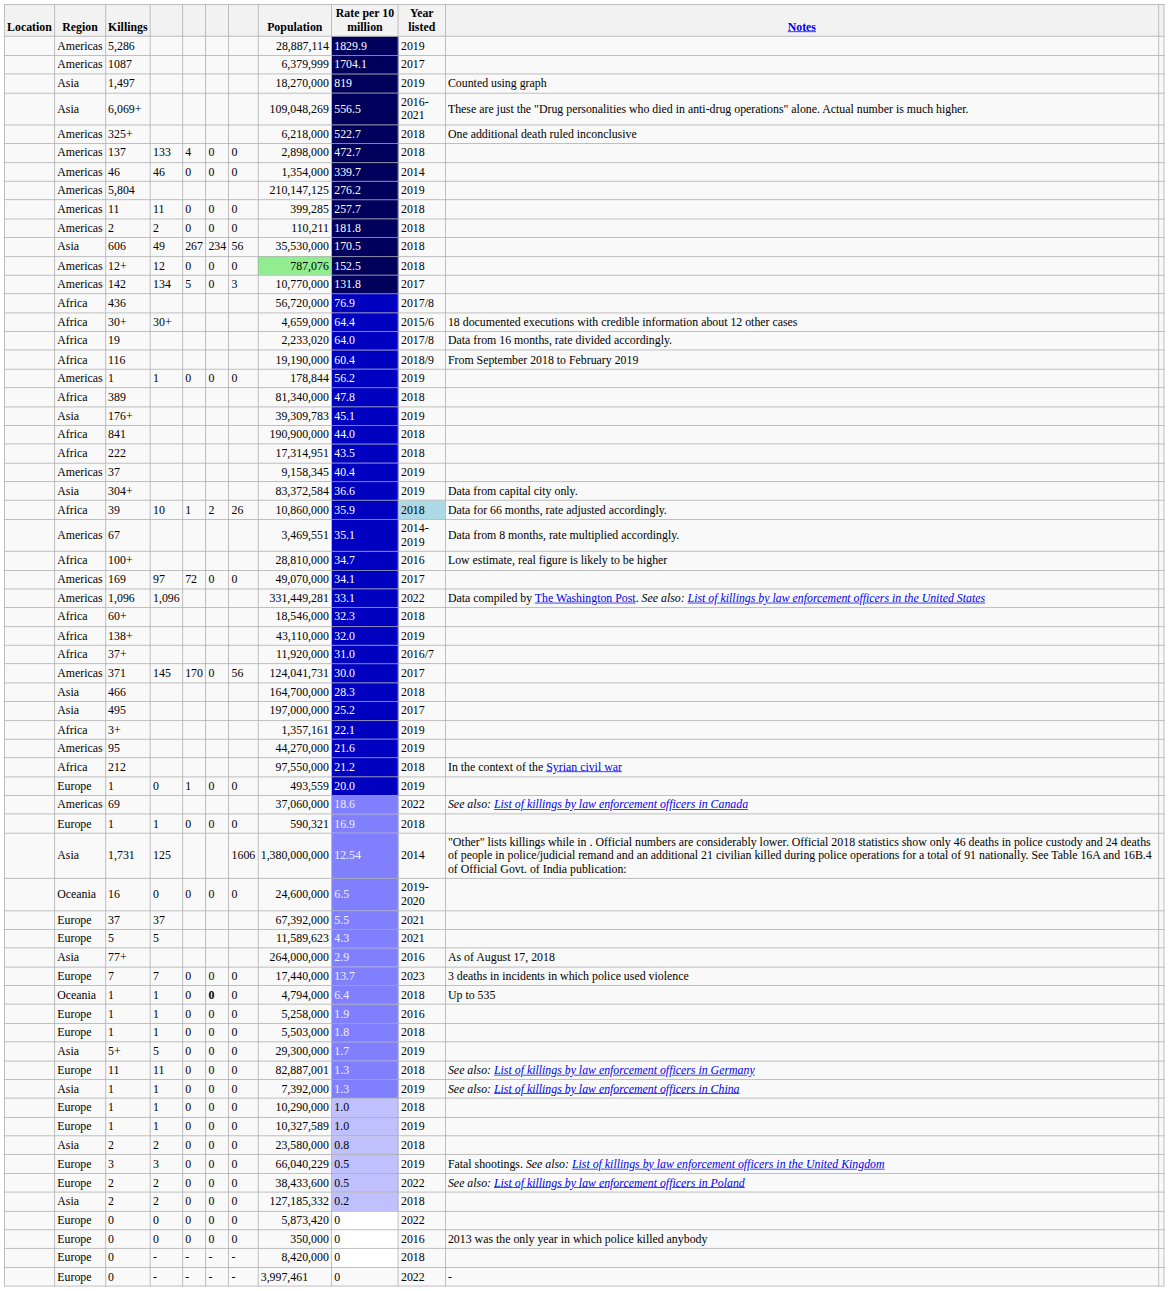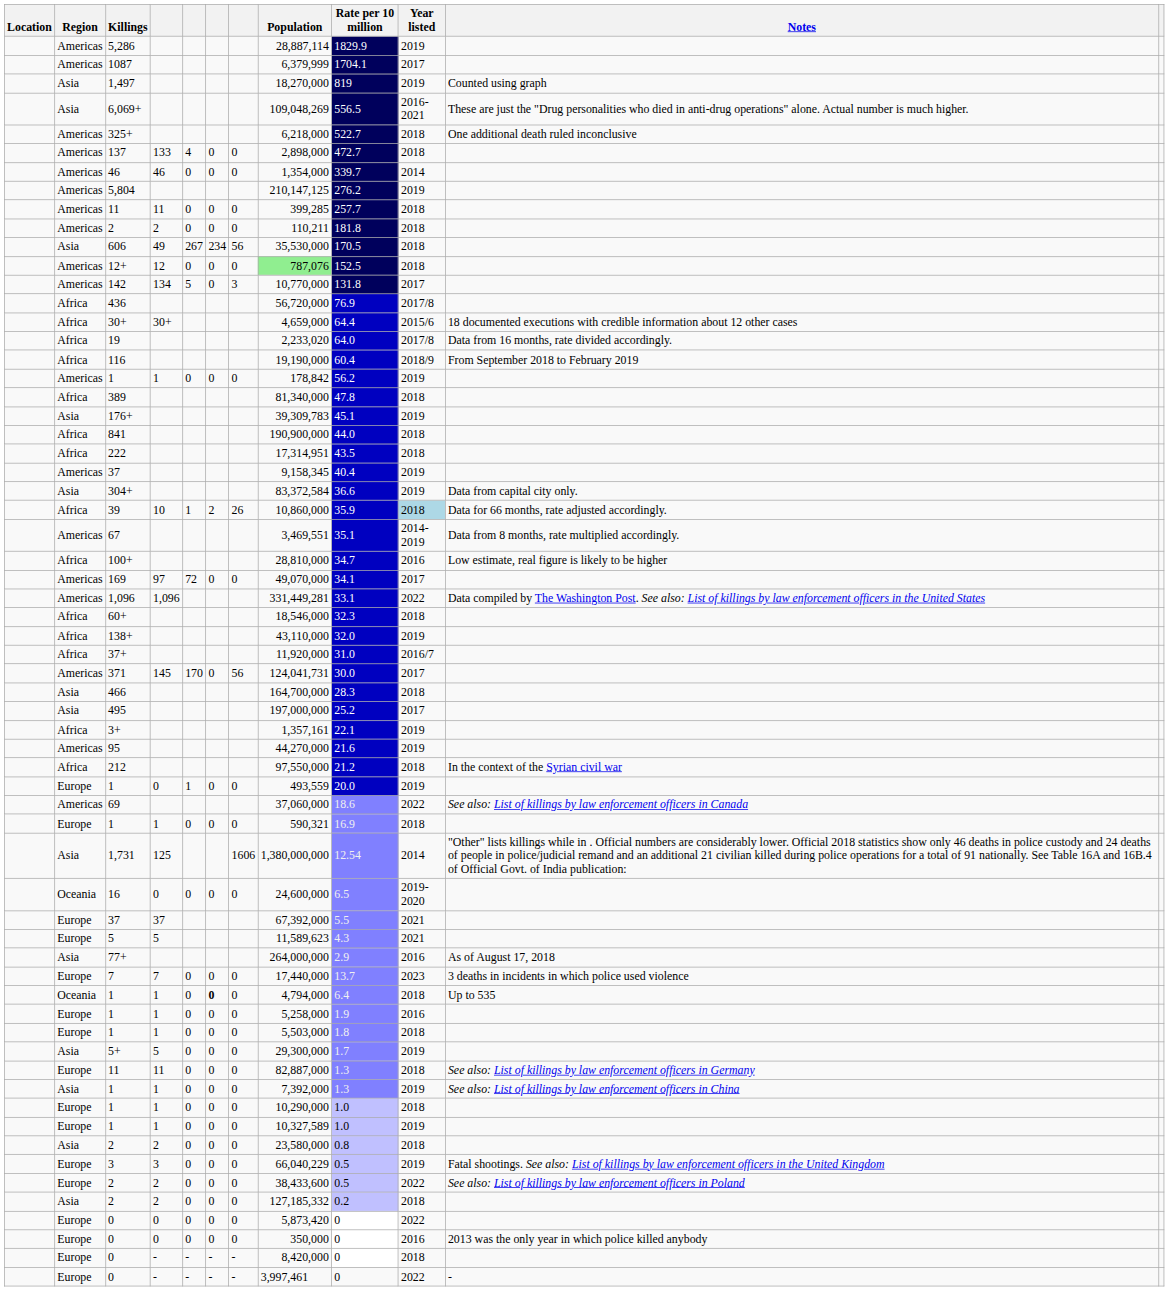(310, 378) 178,844 -> (310, 378) 178,842
(302, 1070) 82,887,001 -> (302, 1070) 82,887,000
